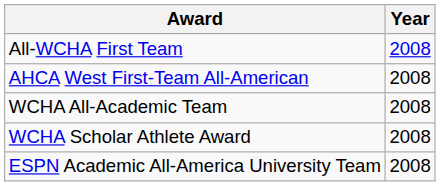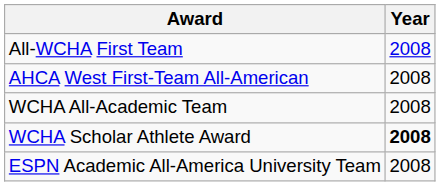(410, 136) normal -> (410, 136) bold
